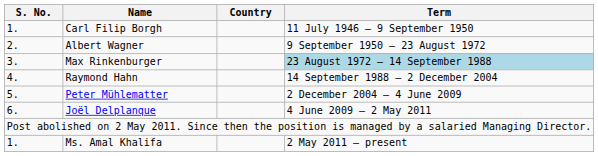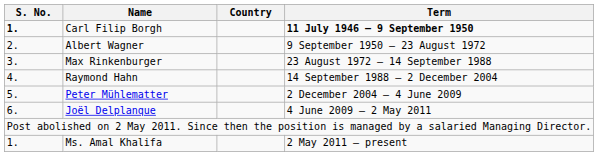(13, 29) normal -> (13, 29) bold
(380, 29) normal -> (380, 29) bold
(389, 61) lightblue background -> (389, 61) no background
